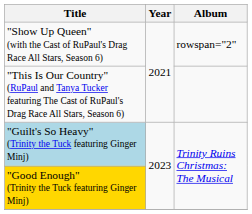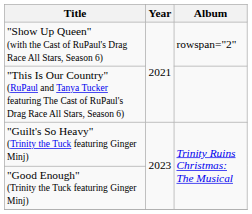(72, 144) lightblue background -> (72, 144) no background
(72, 187) gold background -> (72, 187) no background
